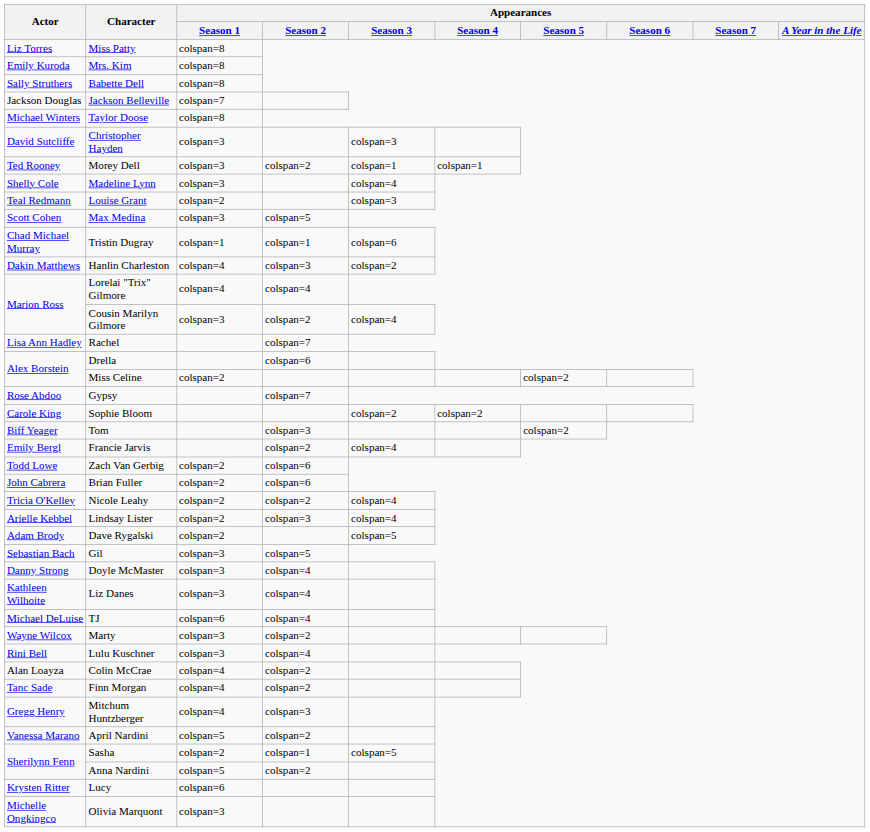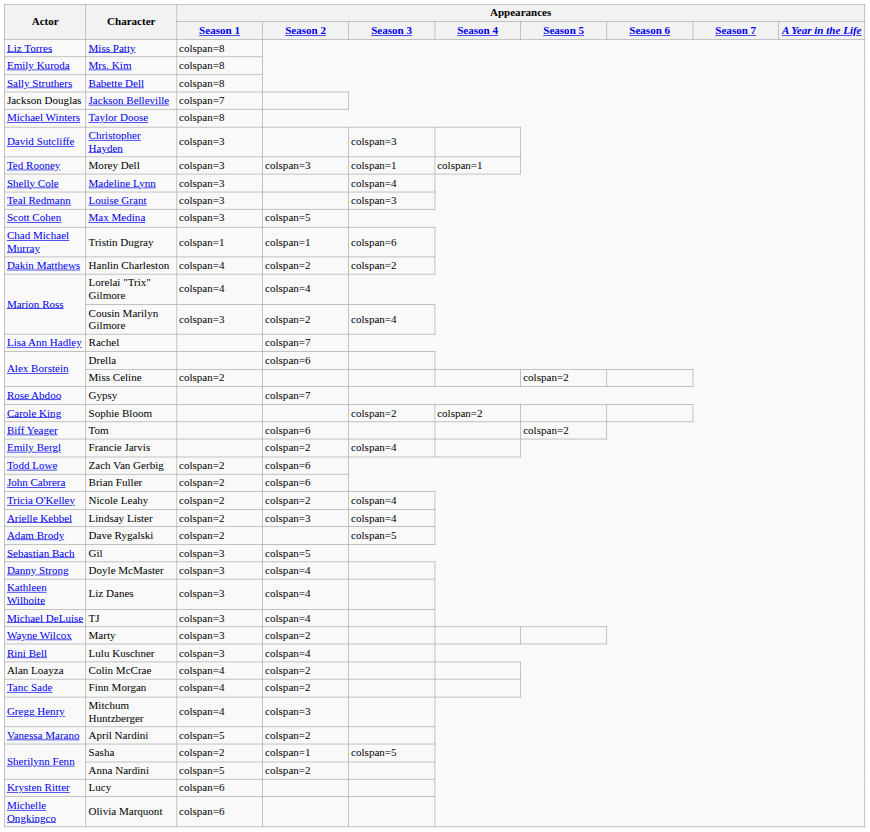(288, 165) colspan=2 -> (288, 165) colspan=3
(202, 200) colspan=2 -> (202, 200) colspan=3
(288, 265) colspan=3 -> (288, 265) colspan=2
(288, 430) colspan=3 -> (288, 430) colspan=6
(202, 618) colspan=6 -> (202, 618) colspan=3
(202, 811) colspan=3 -> (202, 811) colspan=6
